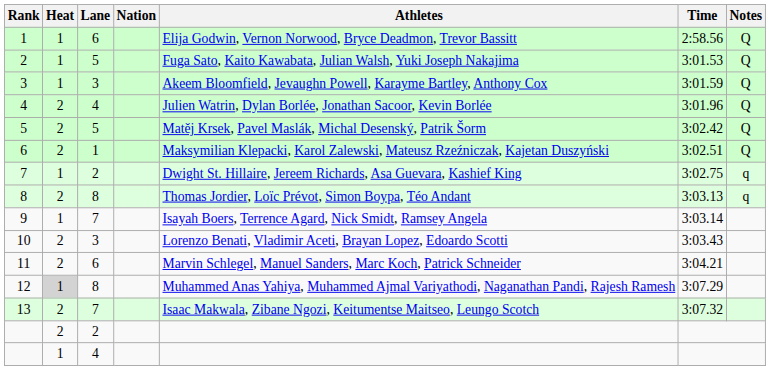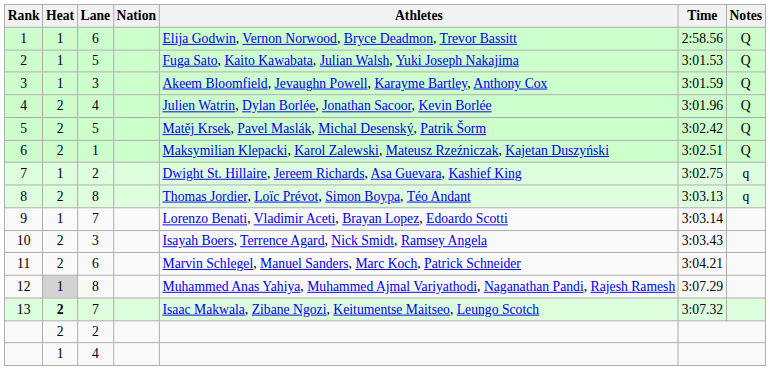(325, 219) Isayah Boers, Terrence Agard, Nick Smidt, Ramsey Angela -> (335, 219) Lorenzo Benati, Vladimir Aceti, Brayan Lopez, Edoardo Scotti
(335, 241) Lorenzo Benati, Vladimir Aceti, Brayan Lopez, Edoardo Scotti -> (325, 241) Isayah Boers, Terrence Agard, Nick Smidt, Ramsey Angela
(60, 309) normal -> (60, 309) bold
